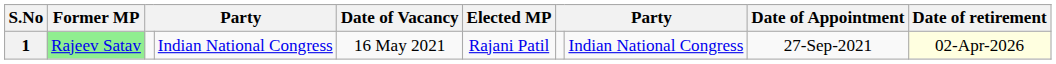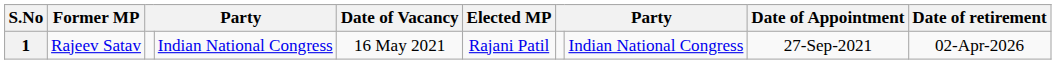(96, 45) lightgreen background -> (96, 45) no background
(980, 45) lightyellow background -> (980, 45) no background
